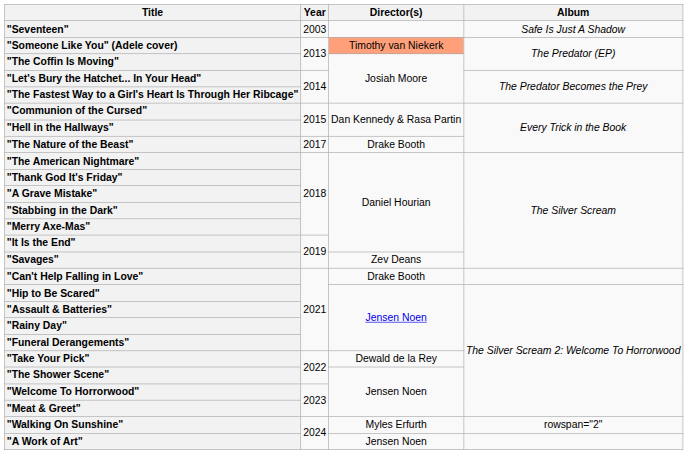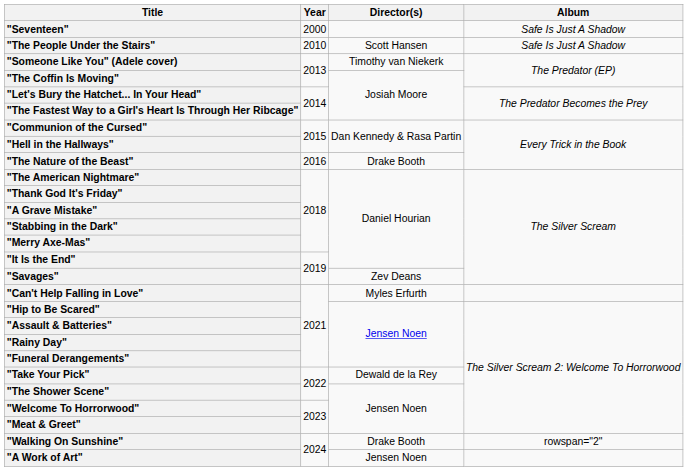(315, 29) 2003 -> (315, 29) 2000
+ row: (81, 45)
(396, 45) lightsalmon background -> (396, 62) no background
(315, 144) 2017 -> (315, 161) 2016
(396, 276) Drake Booth -> (396, 293) Myles Erfurth
(396, 425) Myles Erfurth -> (396, 441) Drake Booth
